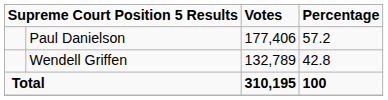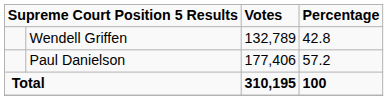rows swapped: (77, 38) <-> (78, 60)
